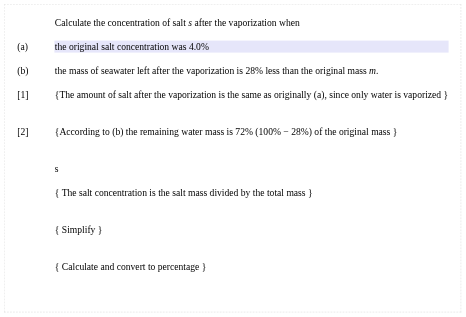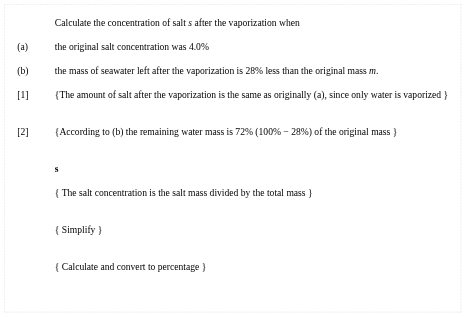(132, 46) lavender background -> (132, 46) no background
(57, 169) normal -> (57, 169) bold
